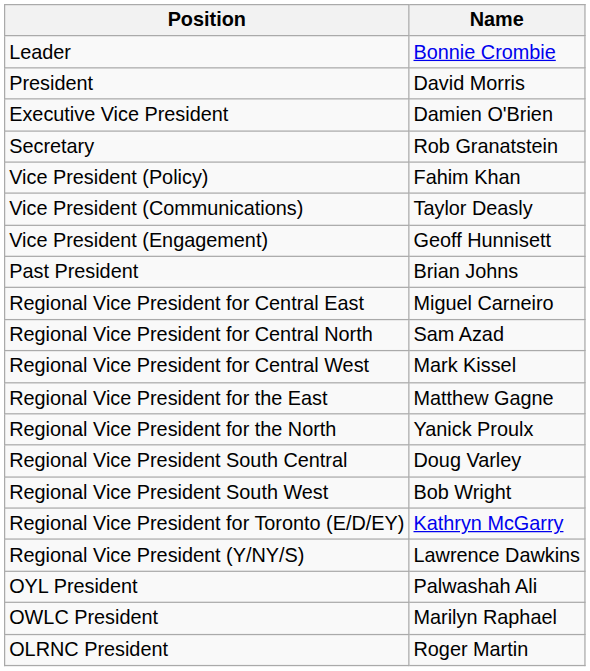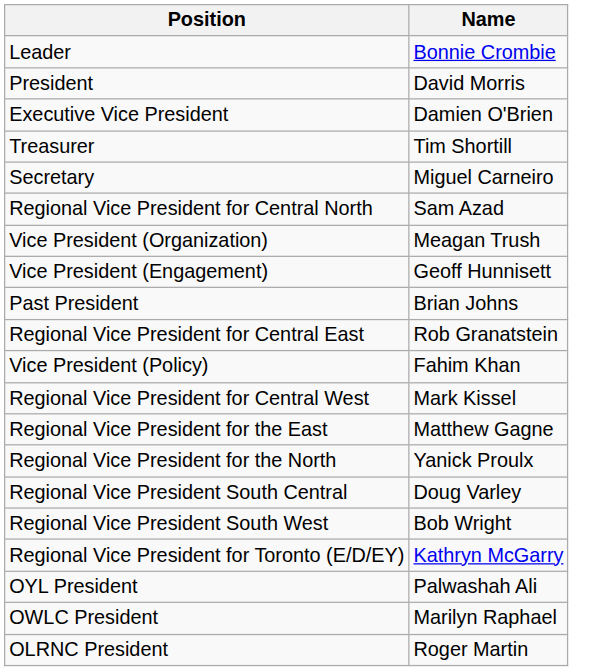+ row: (52, 146)
(486, 146) Rob Granatstein -> (484, 177) Miguel Carneiro
rows swapped: (109, 177) <-> (191, 334)
+ row: (139, 240)
- row: (156, 209)
(484, 303) Miguel Carneiro -> (486, 334) Rob Granatstein
- row: (157, 555)
